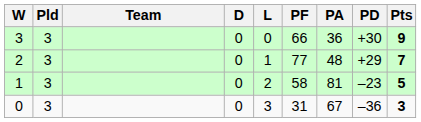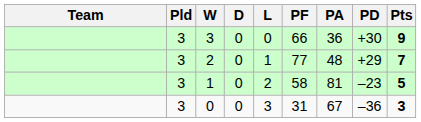columns swapped: (143, 15) <-> (19, 15)
